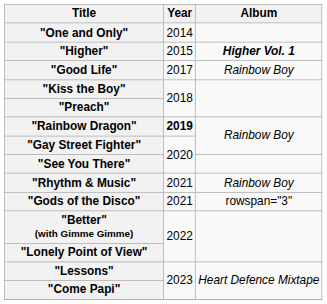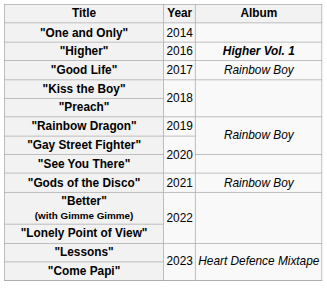(180, 51) 2015 -> (180, 51) 2016
(180, 126) bold -> (180, 126) normal
- row: (84, 182)
(259, 201) rowspan="3" -> (259, 182) Rainbow Boy
